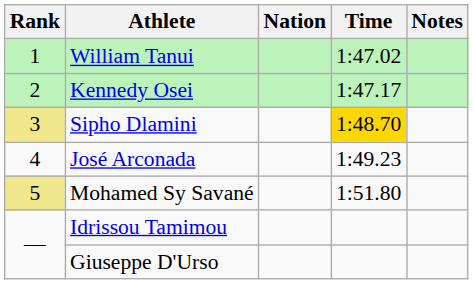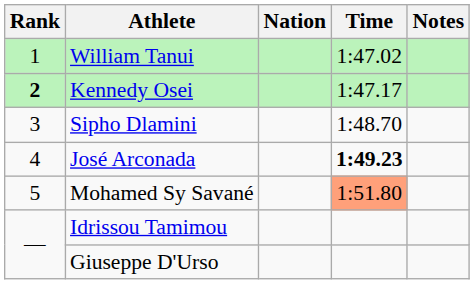(35, 90) normal -> (35, 90) bold
(35, 124) khaki background -> (35, 124) no background
(369, 124) gold background -> (369, 124) no background
(369, 158) normal -> (369, 158) bold
(35, 192) khaki background -> (35, 192) no background
(369, 192) no background -> (369, 192) lightsalmon background
